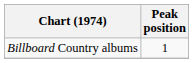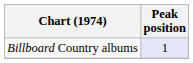(165, 48) no background -> (165, 48) lavender background
